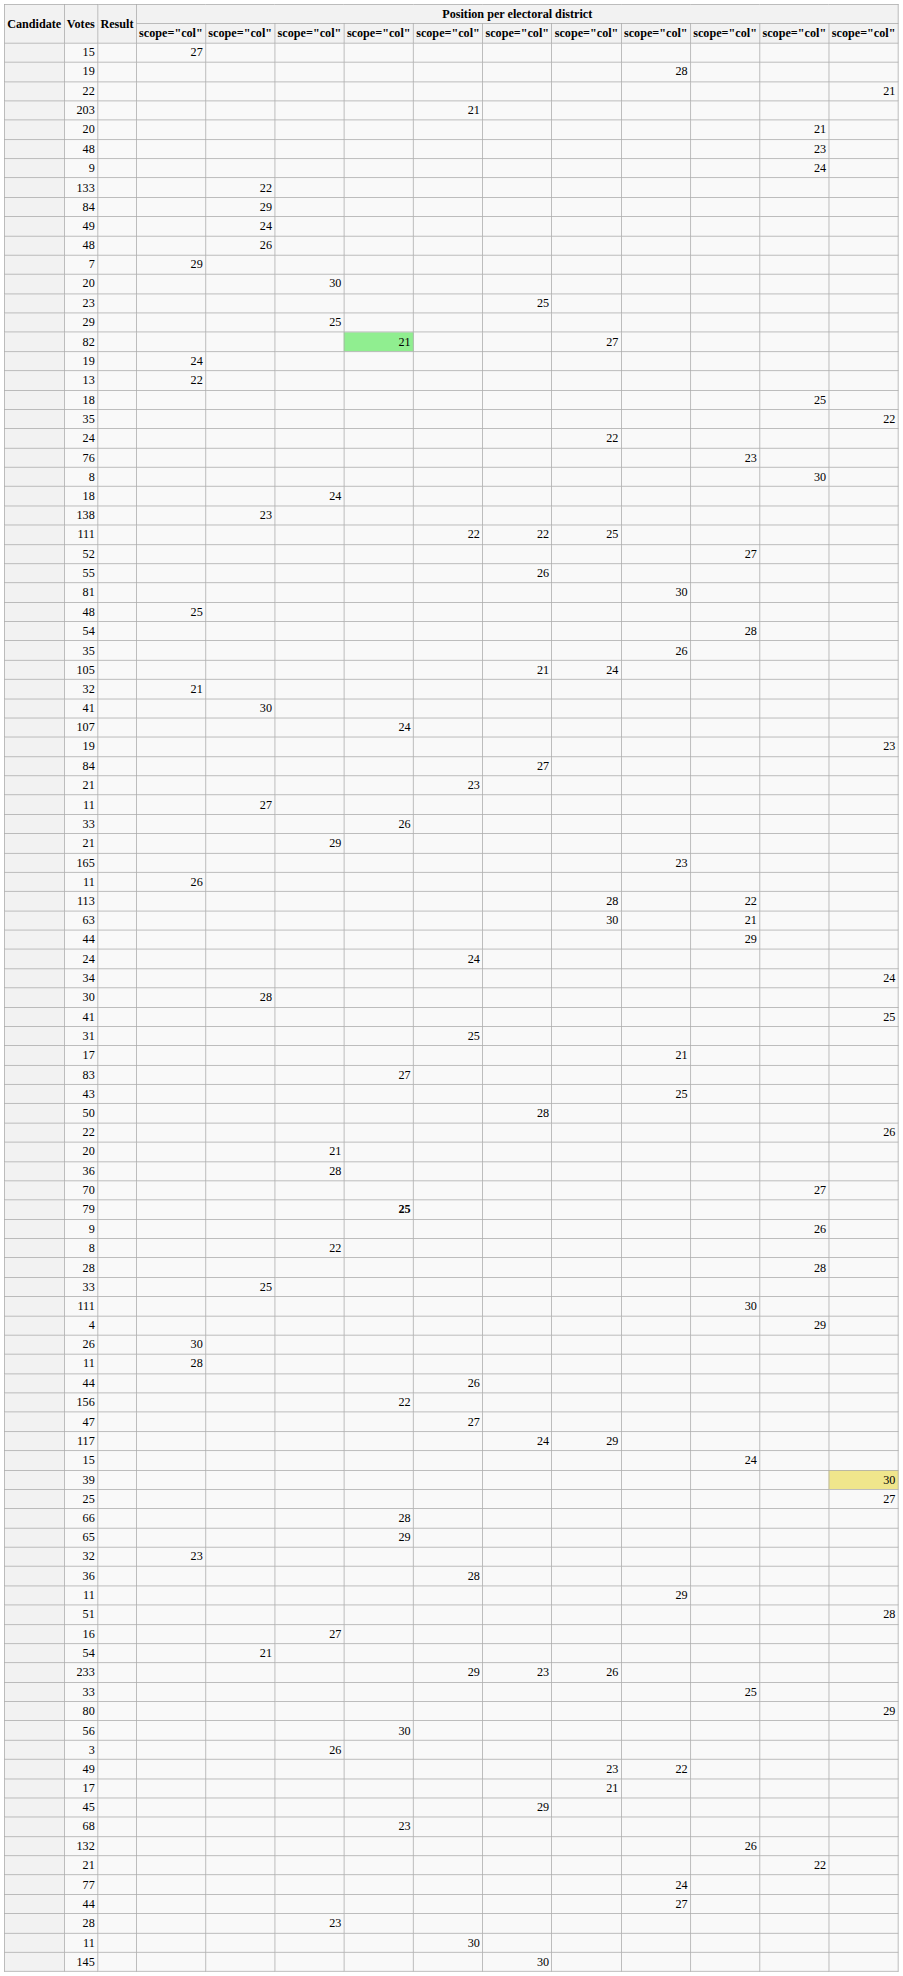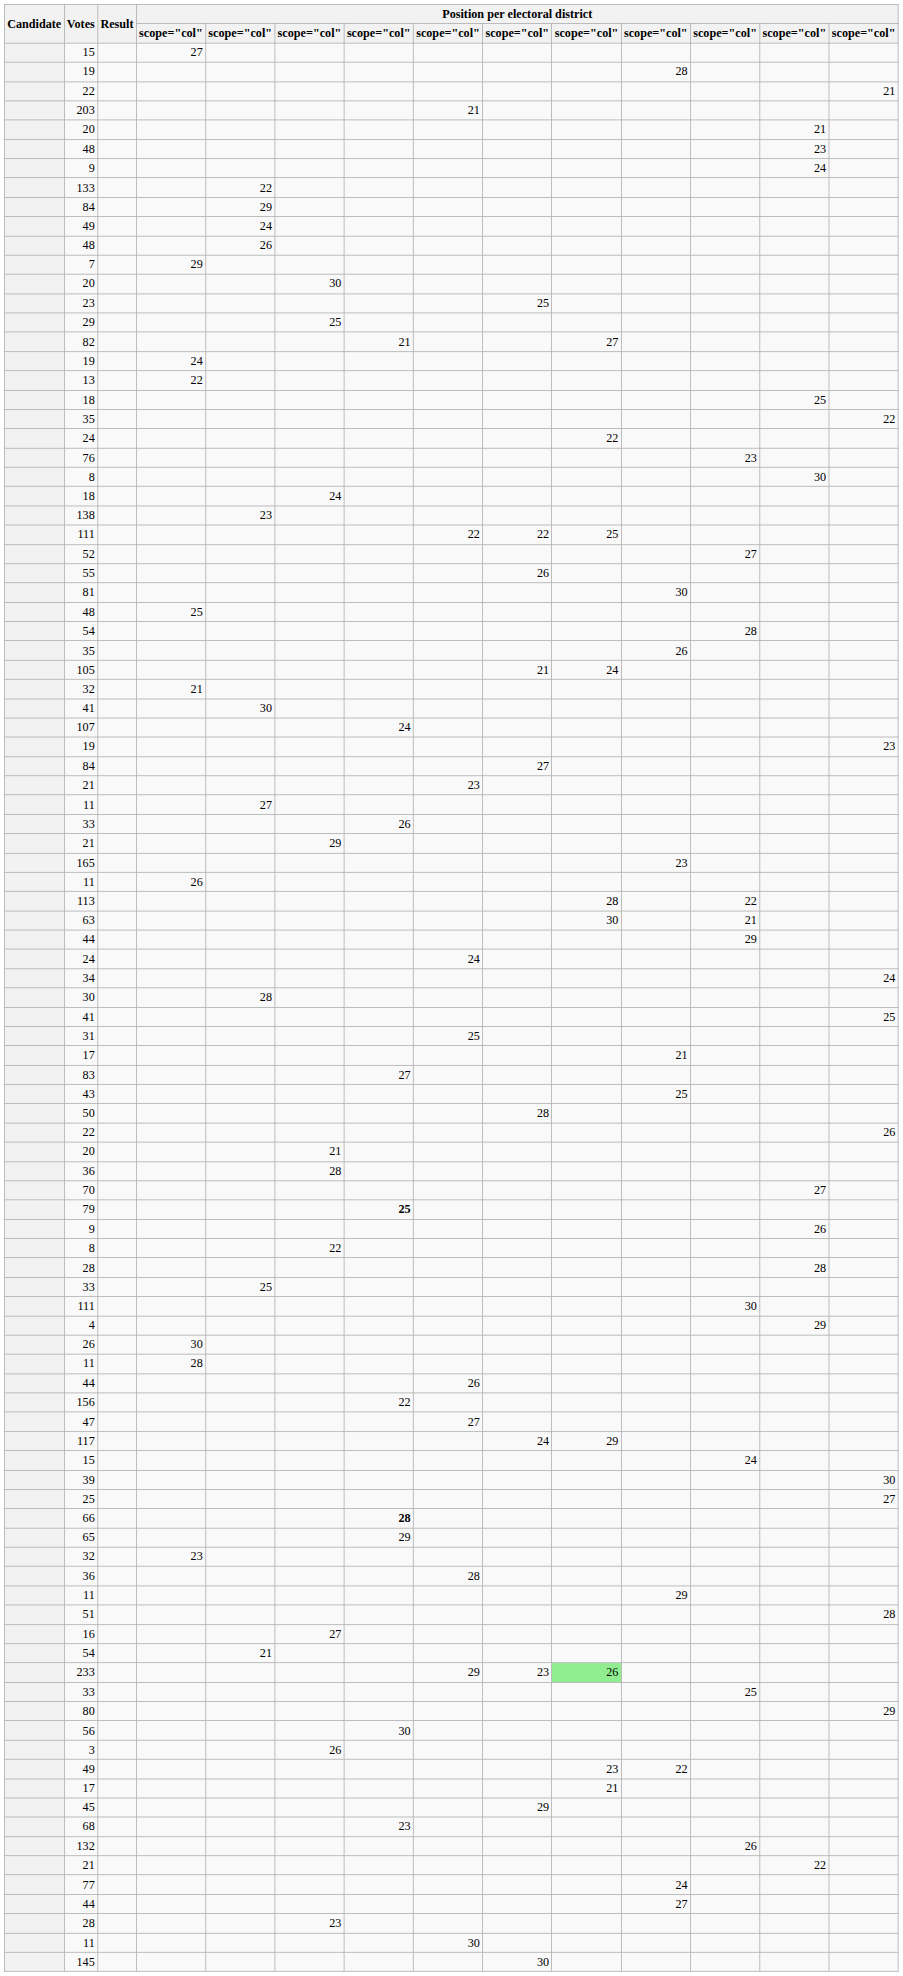(404, 341) lightgreen background -> (404, 341) no background
(889, 1479) khaki background -> (889, 1479) no background
(404, 1518) normal -> (404, 1518) bold
(612, 1672) no background -> (612, 1672) lightgreen background
